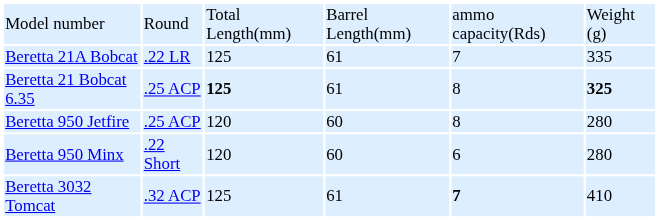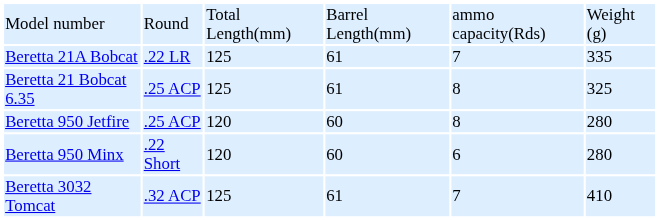(219, 89) bold -> (219, 89) normal
(599, 89) bold -> (599, 89) normal
(457, 196) bold -> (457, 196) normal
